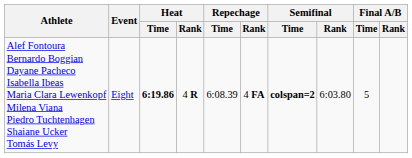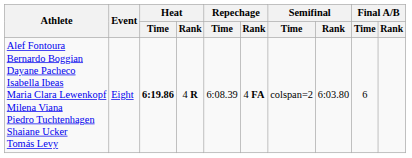(292, 95) bold -> (292, 95) normal
(367, 95) 5 -> (365, 95) 6
